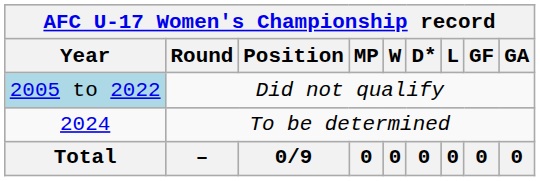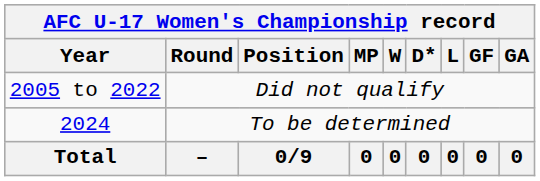(85, 90) lightblue background -> (85, 90) no background
